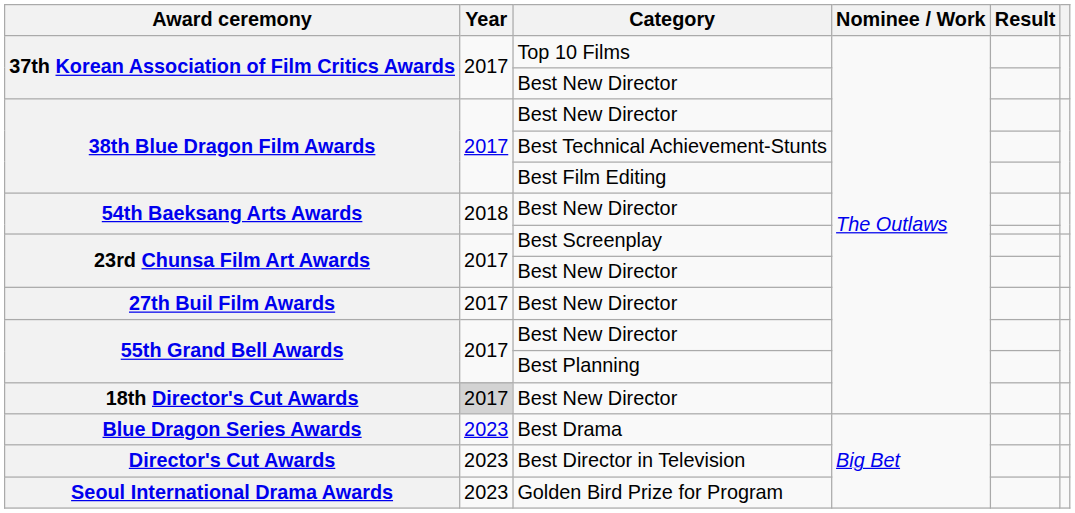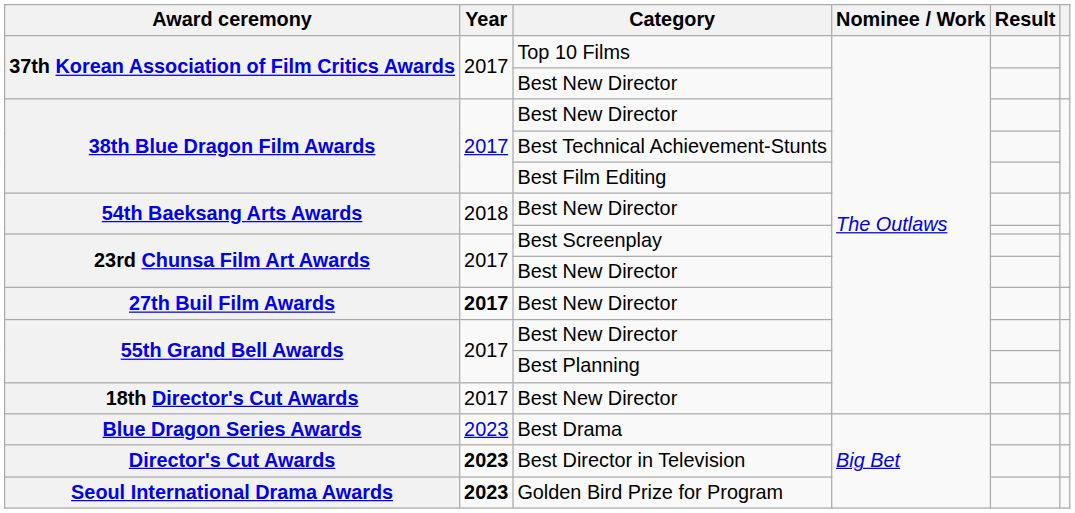(486, 303) normal -> (486, 303) bold
(486, 397) lightgrey background -> (486, 397) no background
(486, 460) normal -> (486, 460) bold
(486, 492) normal -> (486, 492) bold
